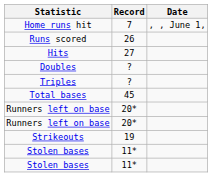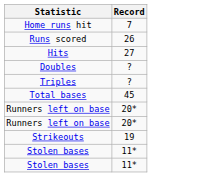- column: (177, 11)
